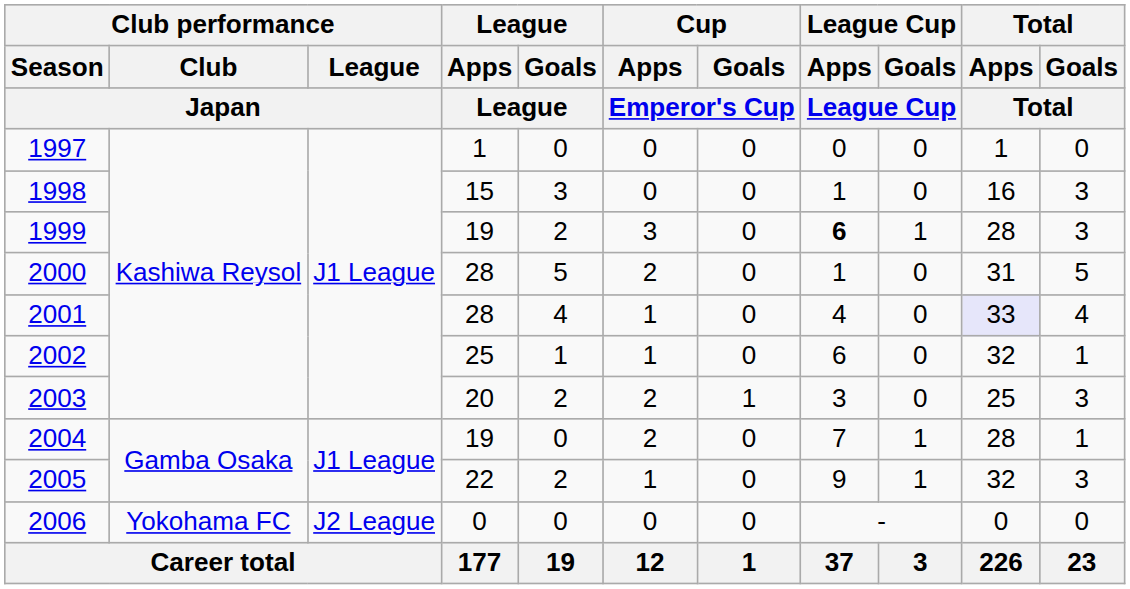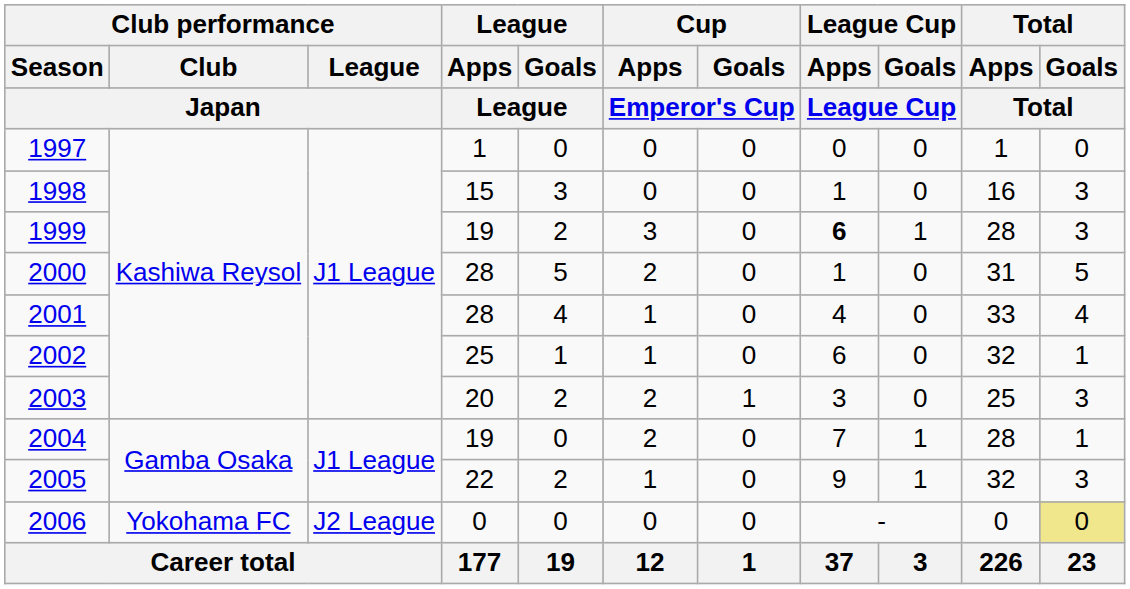(1001, 314) lavender background -> (1001, 314) no background
(1082, 521) no background -> (1082, 521) khaki background
